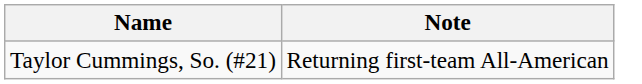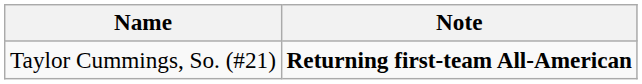(448, 59) normal -> (459, 59) bold
